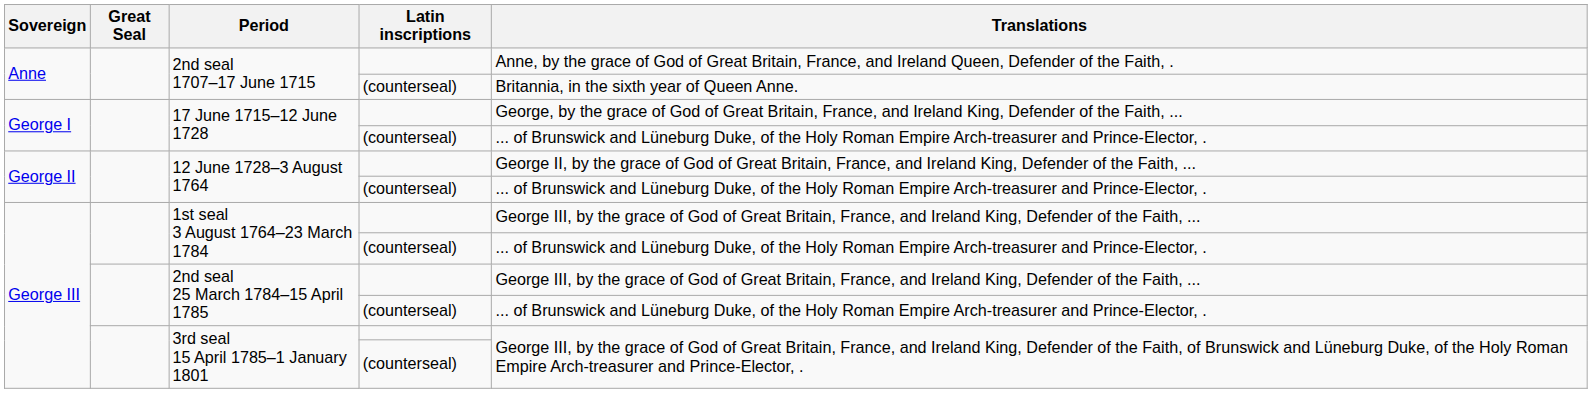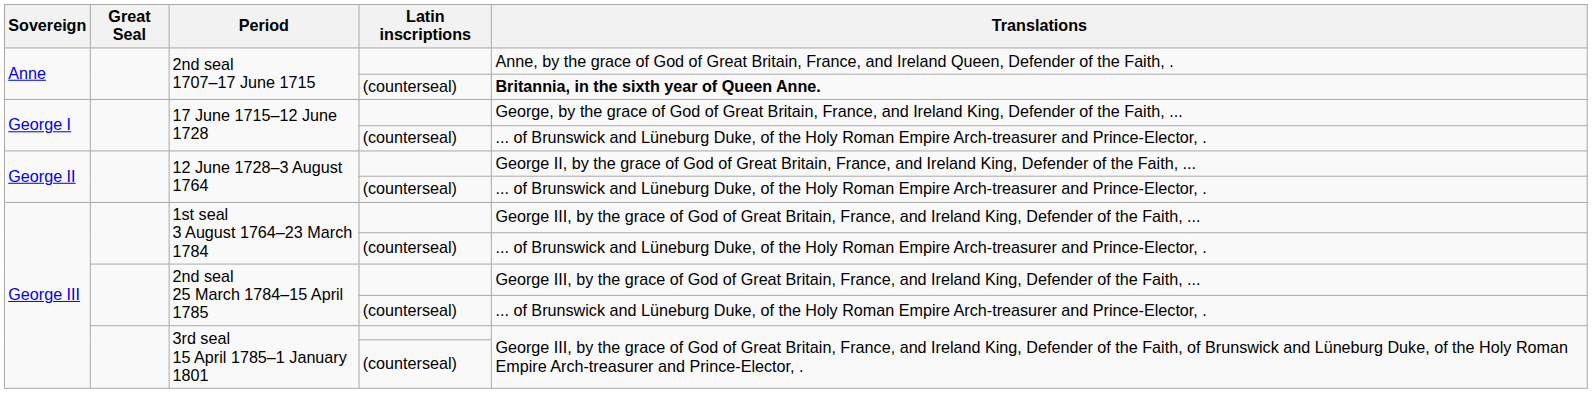(647, 86) normal -> (658, 86) bold
